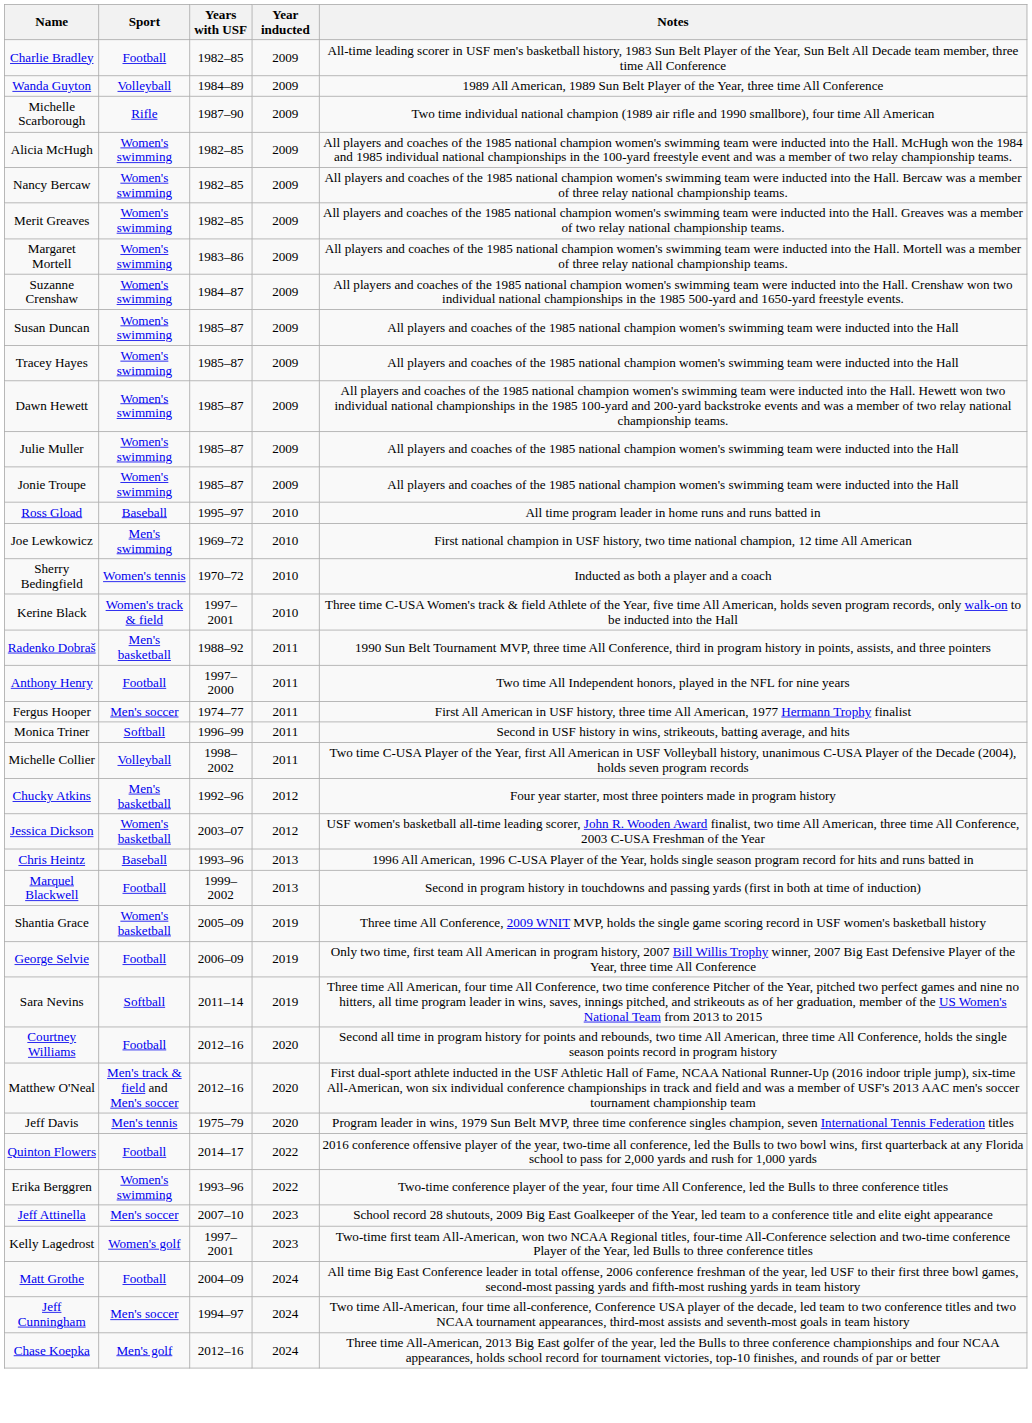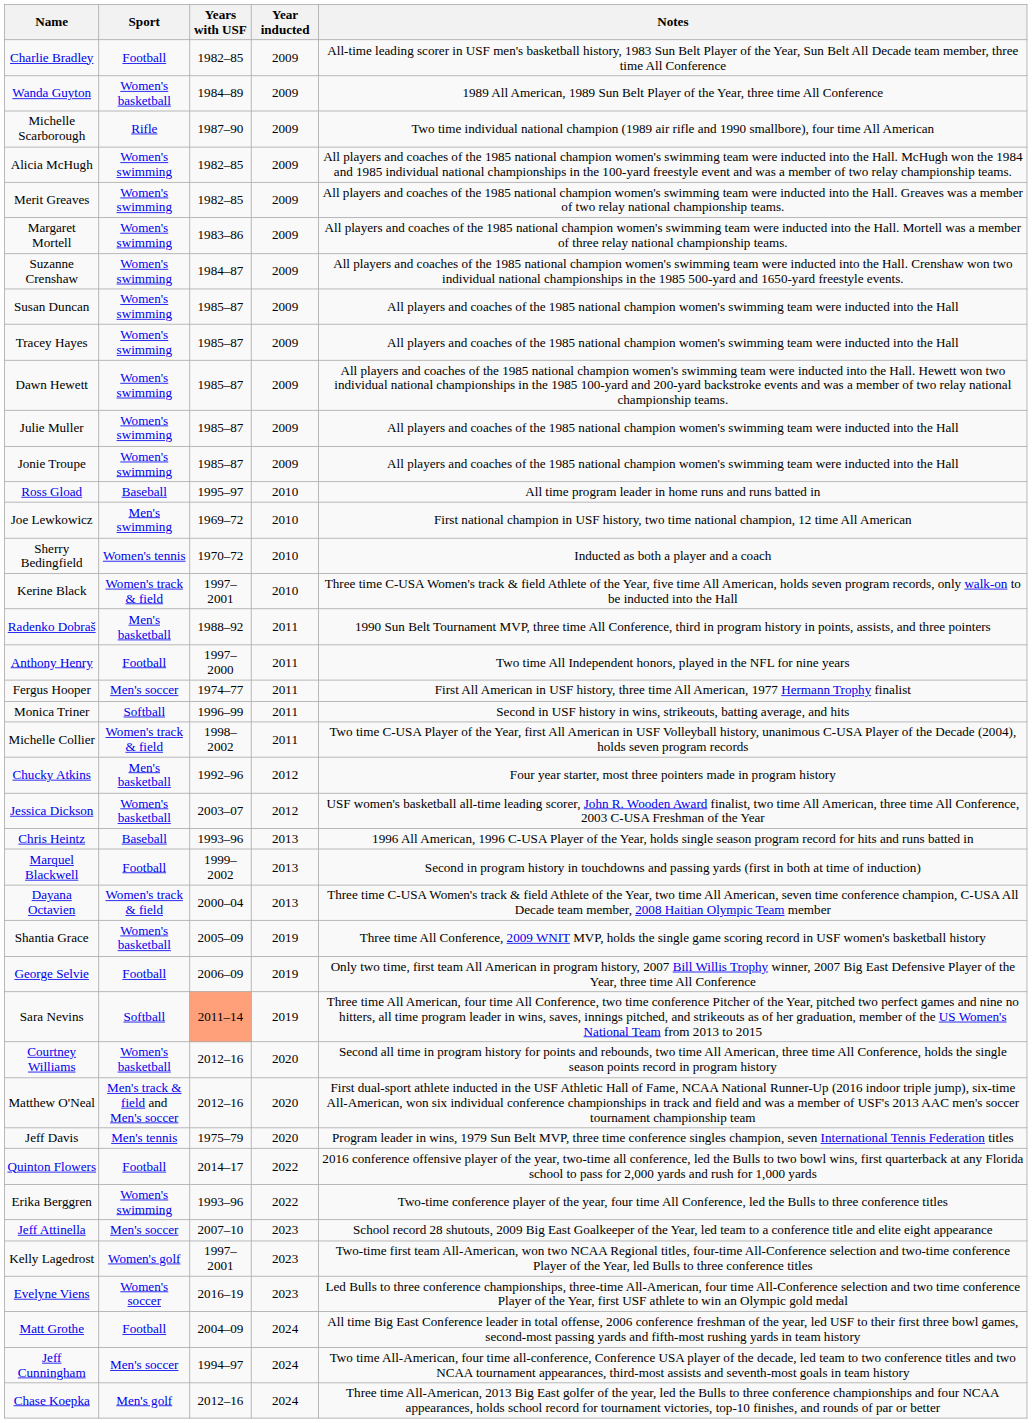(144, 86) Volleyball -> (144, 93) Women's basketball
- row: (52, 185)
(144, 760) Volleyball -> (144, 739) Women's track & field
+ row: (52, 902)
(221, 1002) no background -> (220, 1016) lightsalmon background
(144, 1045) Football -> (144, 1059) Women's basketball
+ row: (52, 1294)
